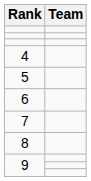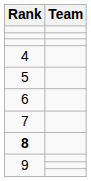(25, 143) normal -> (25, 143) bold
